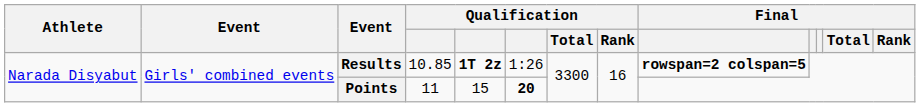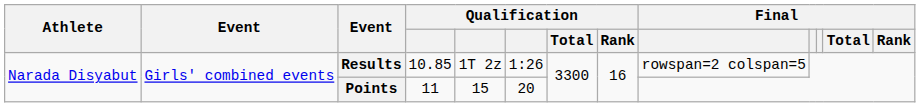(480, 65) bold -> (480, 65) normal
(724, 65) bold -> (724, 65) normal
(526, 89) bold -> (526, 89) normal
